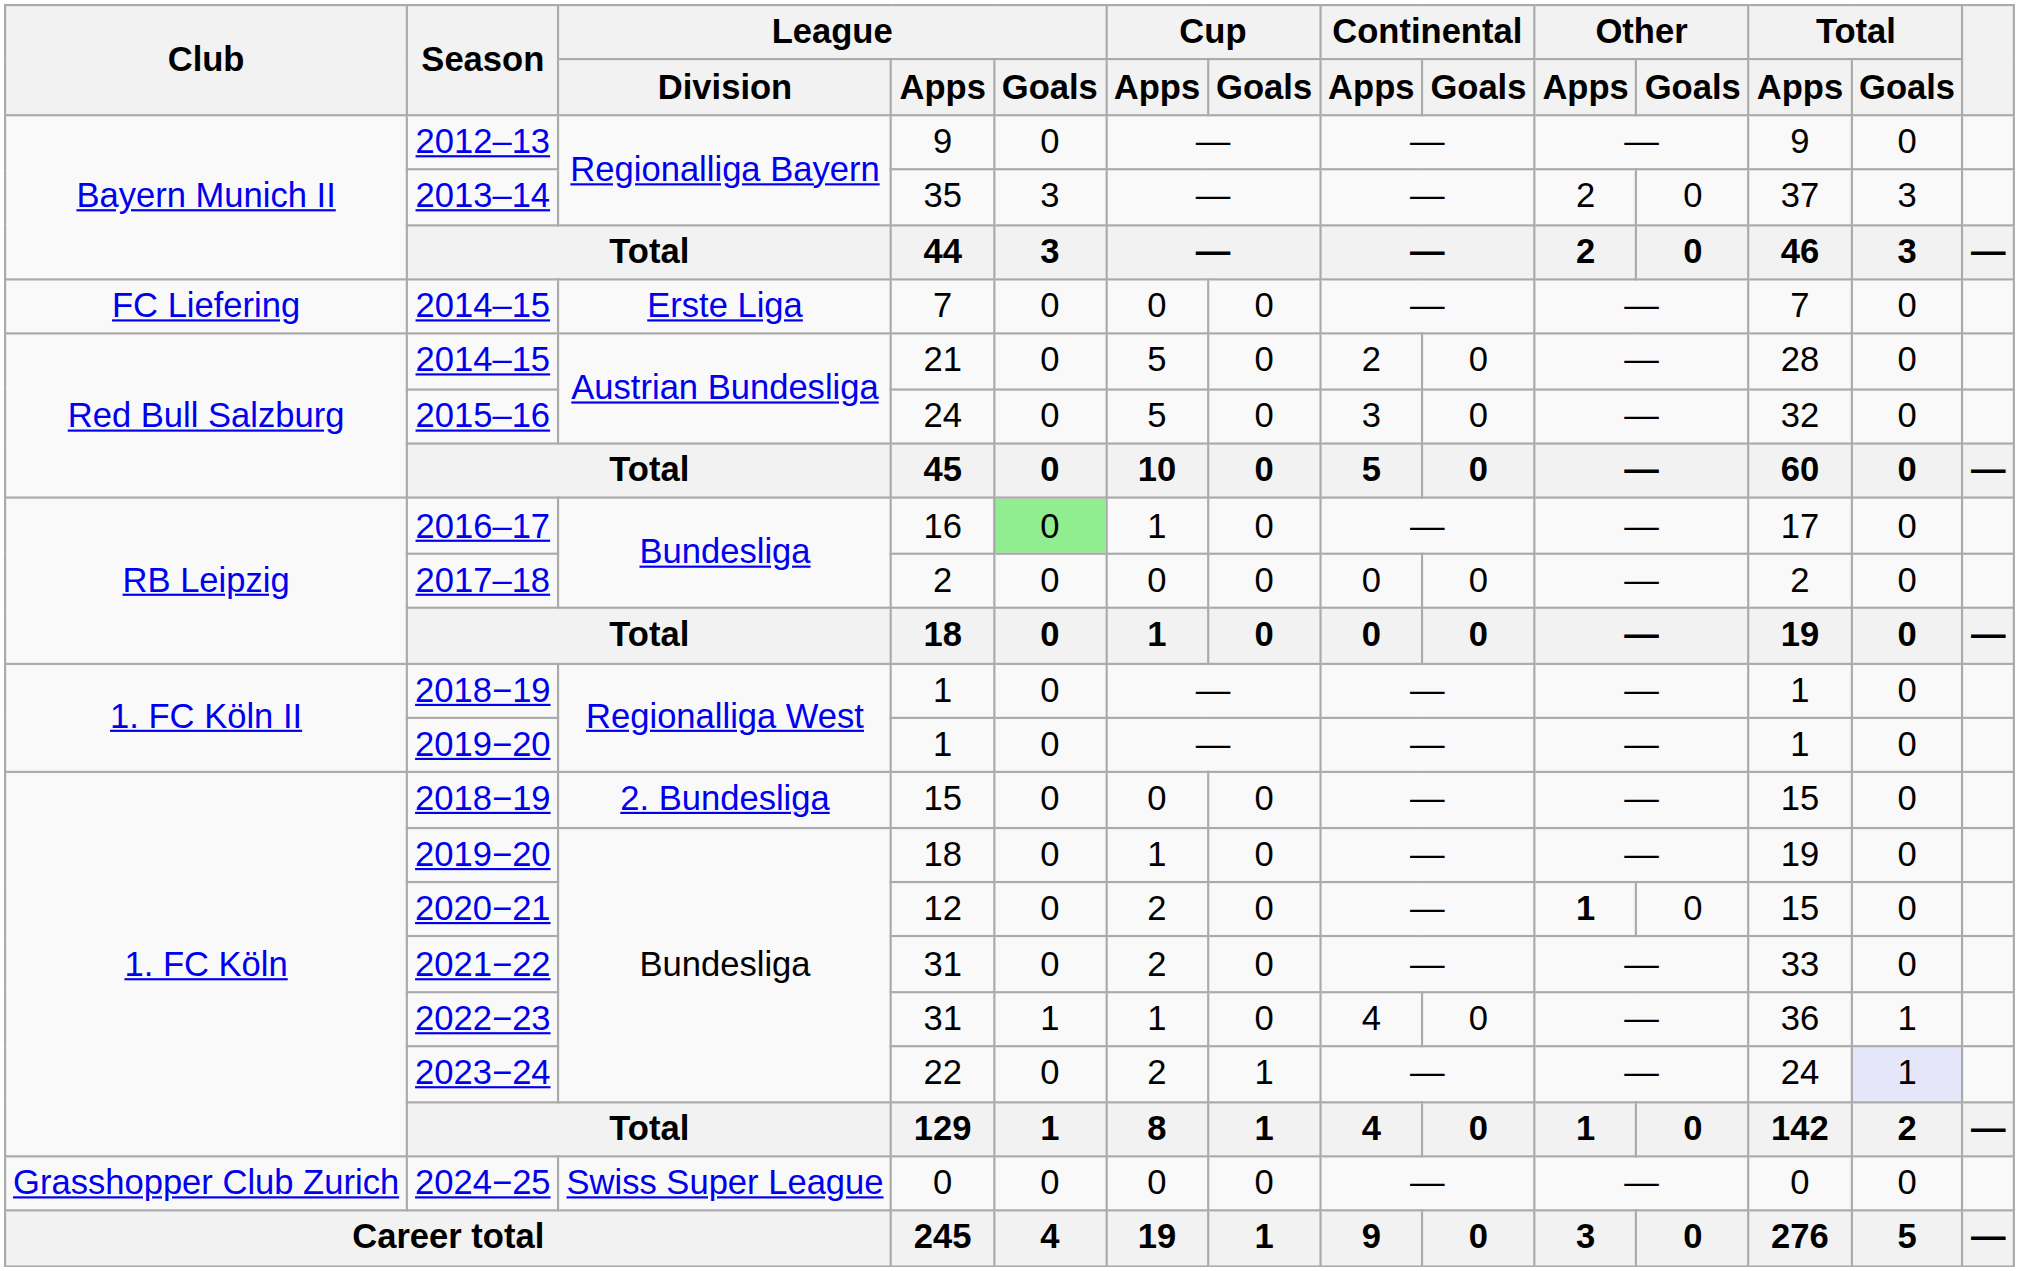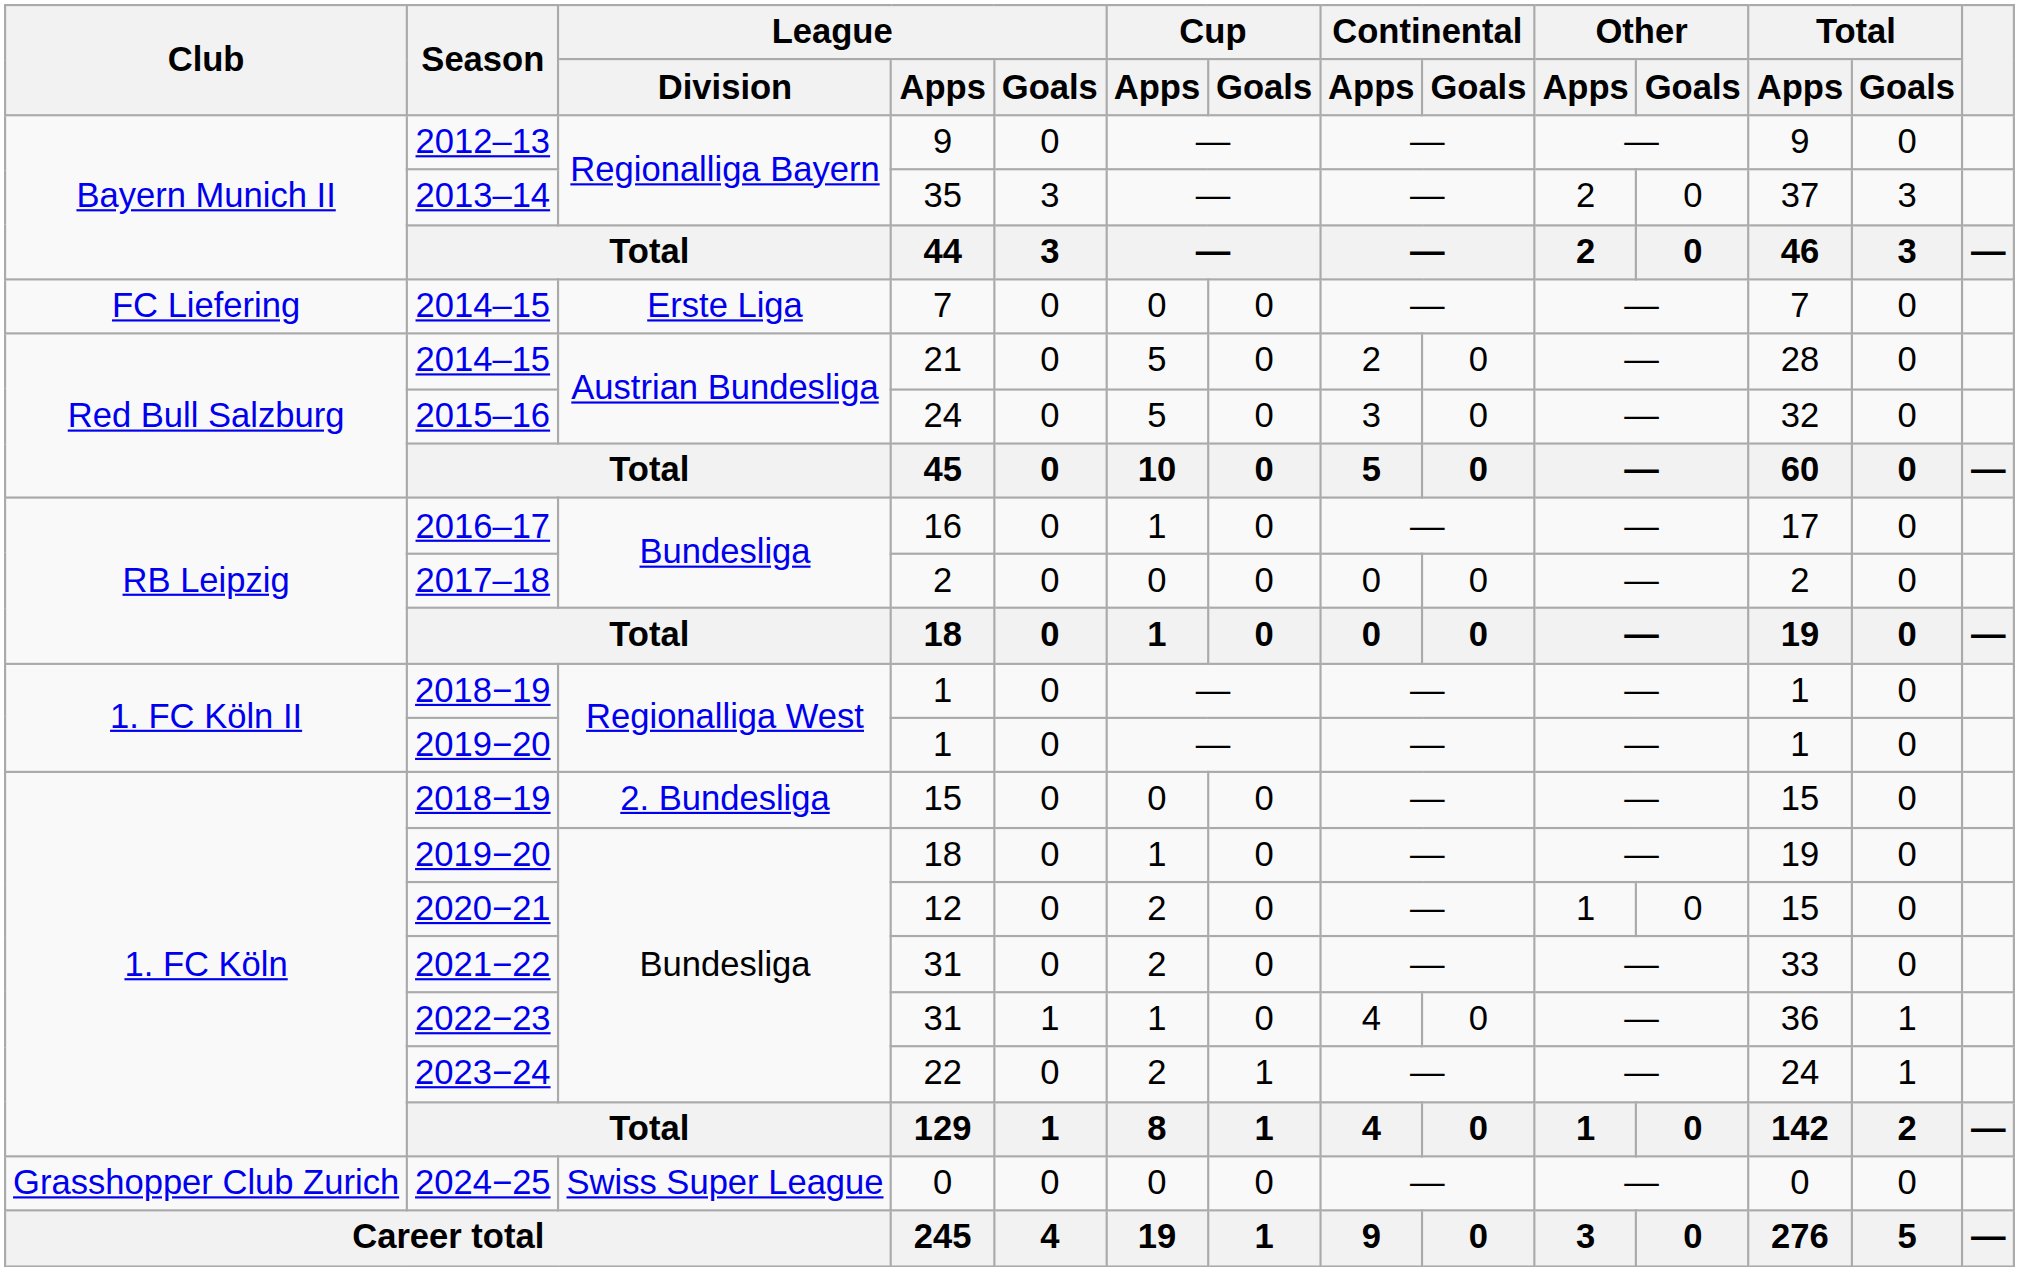(1050, 525) lightgreen background -> (1050, 525) no background
(1586, 908) bold -> (1586, 908) normal
(1907, 1073) lavender background -> (1907, 1073) no background
